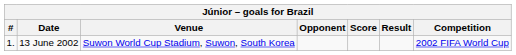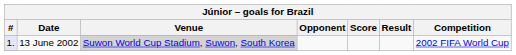(11, 43) no background -> (11, 43) lavender background
(189, 43) no background -> (189, 43) lightgrey background
